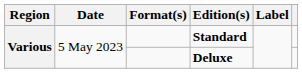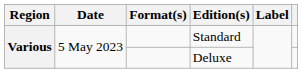(220, 36) bold -> (217, 36) normal
(213, 57) bold -> (212, 57) normal
